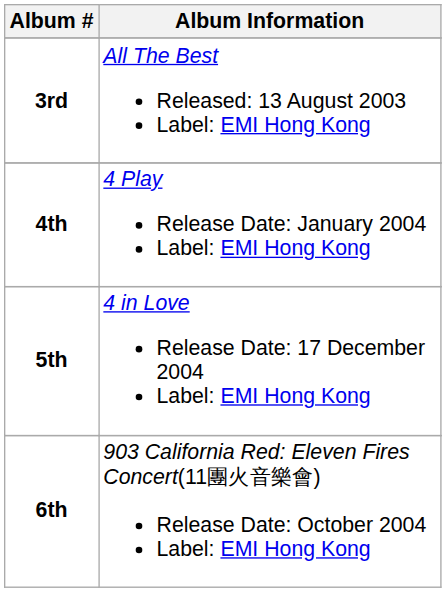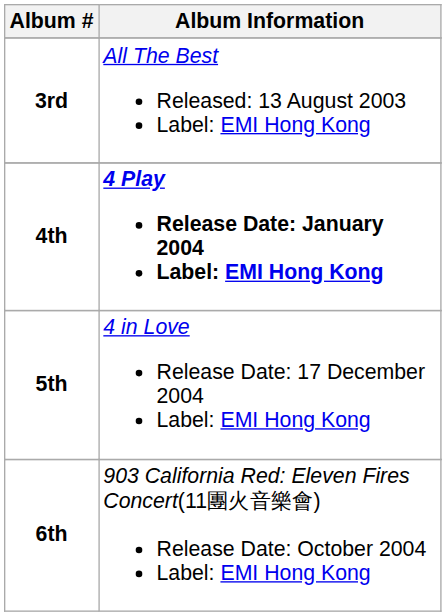(270, 214) normal -> (270, 226) bold
